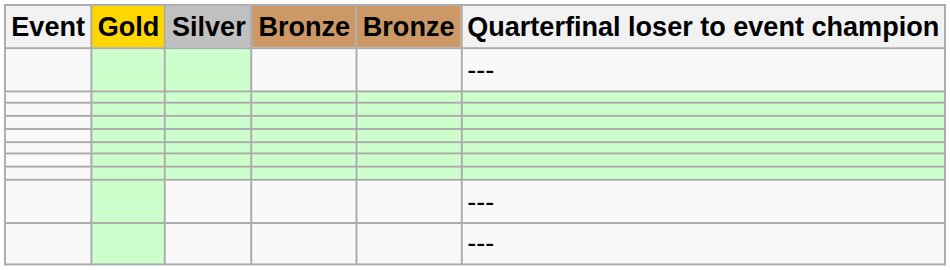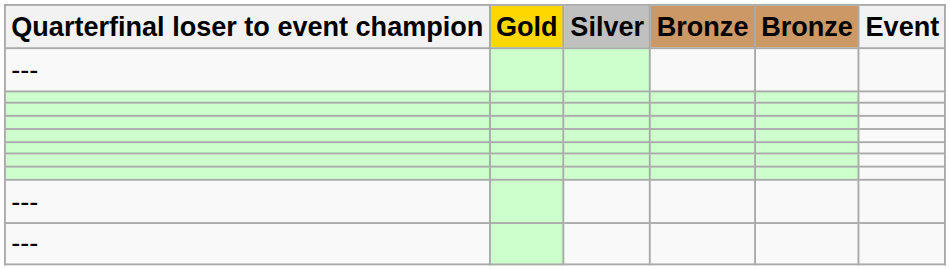columns swapped: (48, 27) <-> (703, 27)
